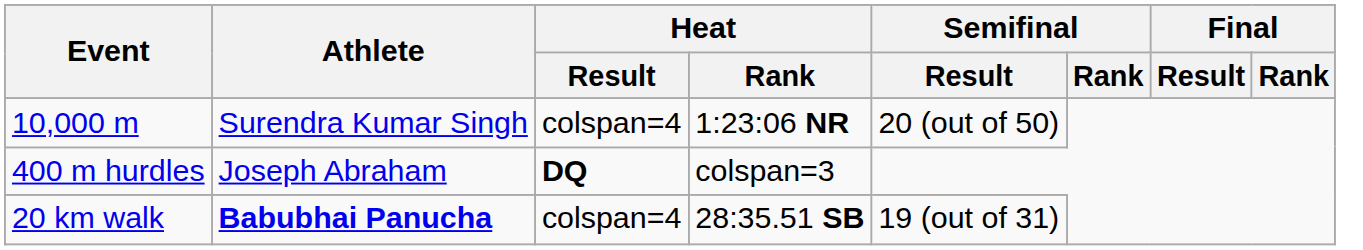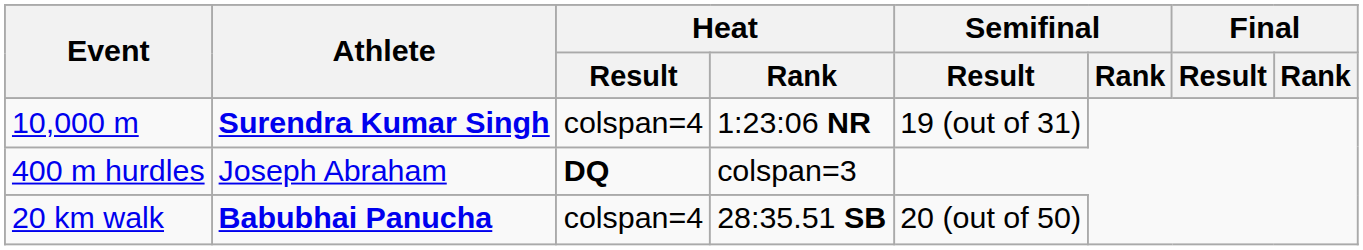(373, 122) normal -> (384, 122) bold
(969, 122) 20 (out of 50) -> (991, 122) 19 (out of 31)
(969, 218) 19 (out of 31) -> (991, 218) 20 (out of 50)
